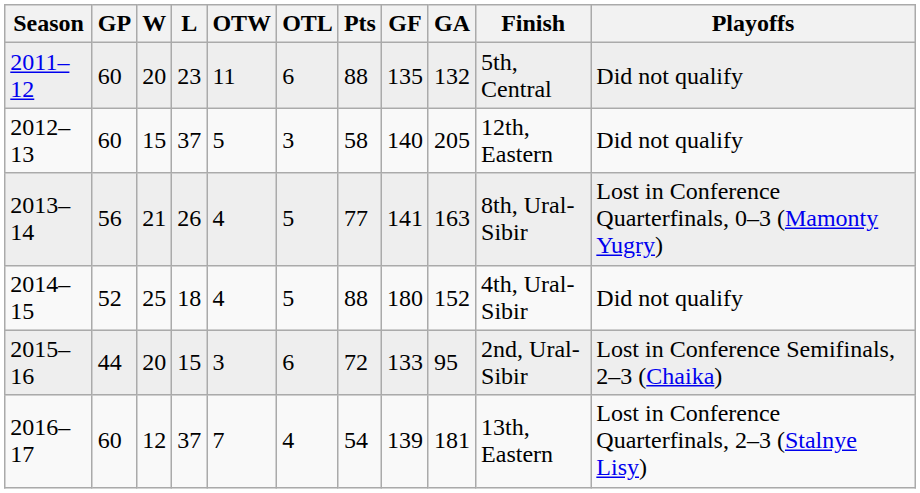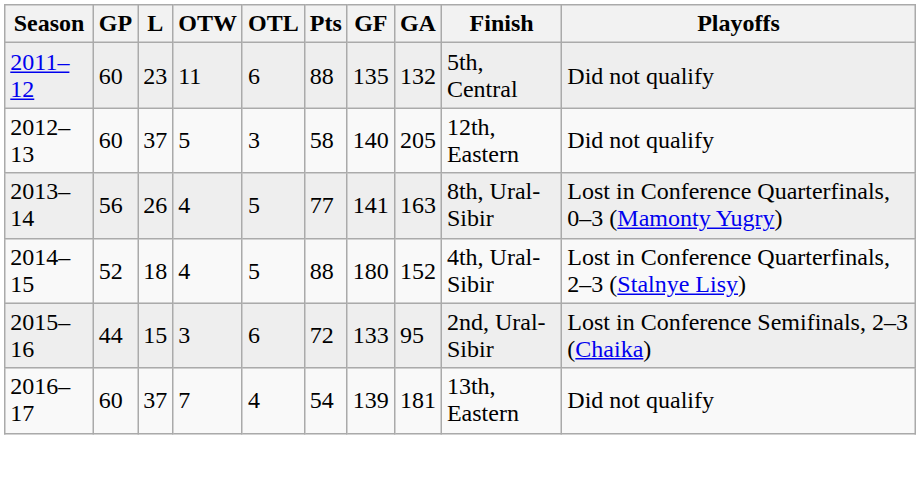- column: (154, 23)
(670, 297) Did not qualify -> (729, 270) Lost in Conference Quarterfinals, 2–3 (Stalnye Lisy)
(727, 440) Lost in Conference Quarterfinals, 2–3 (Stalnye Lisy) -> (641, 400) Did not qualify
